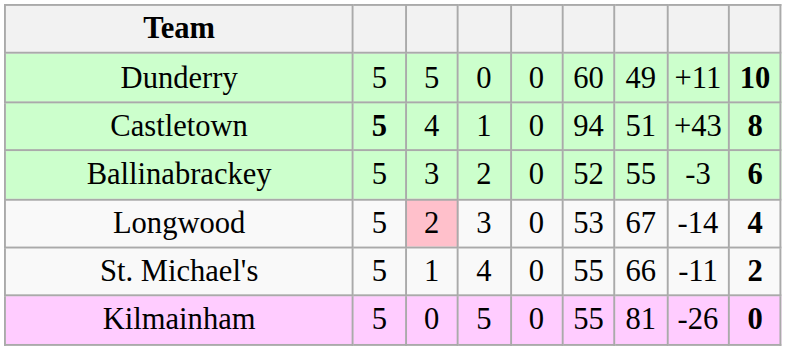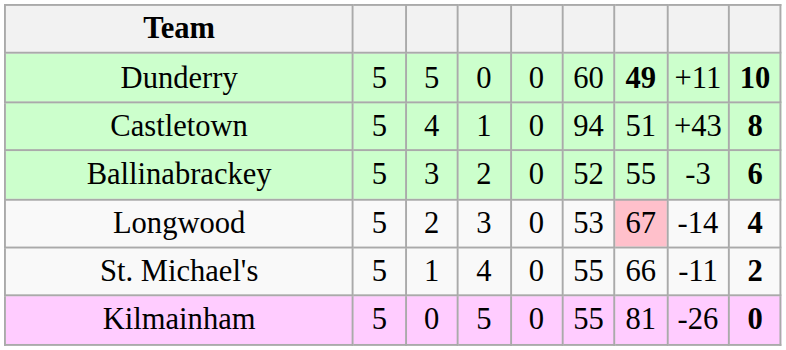(641, 77) normal -> (641, 77) bold
(379, 125) bold -> (379, 125) normal
(432, 222) pink background -> (432, 222) no background
(641, 222) no background -> (641, 222) pink background
